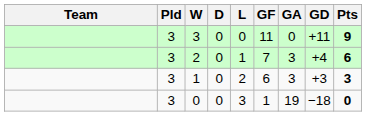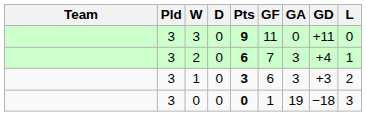columns swapped: (242, 15) <-> (347, 15)
